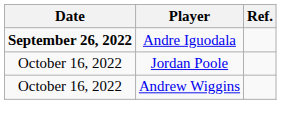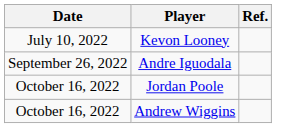+ row: (185, 39)
(70, 39) bold -> (68, 63) normal
